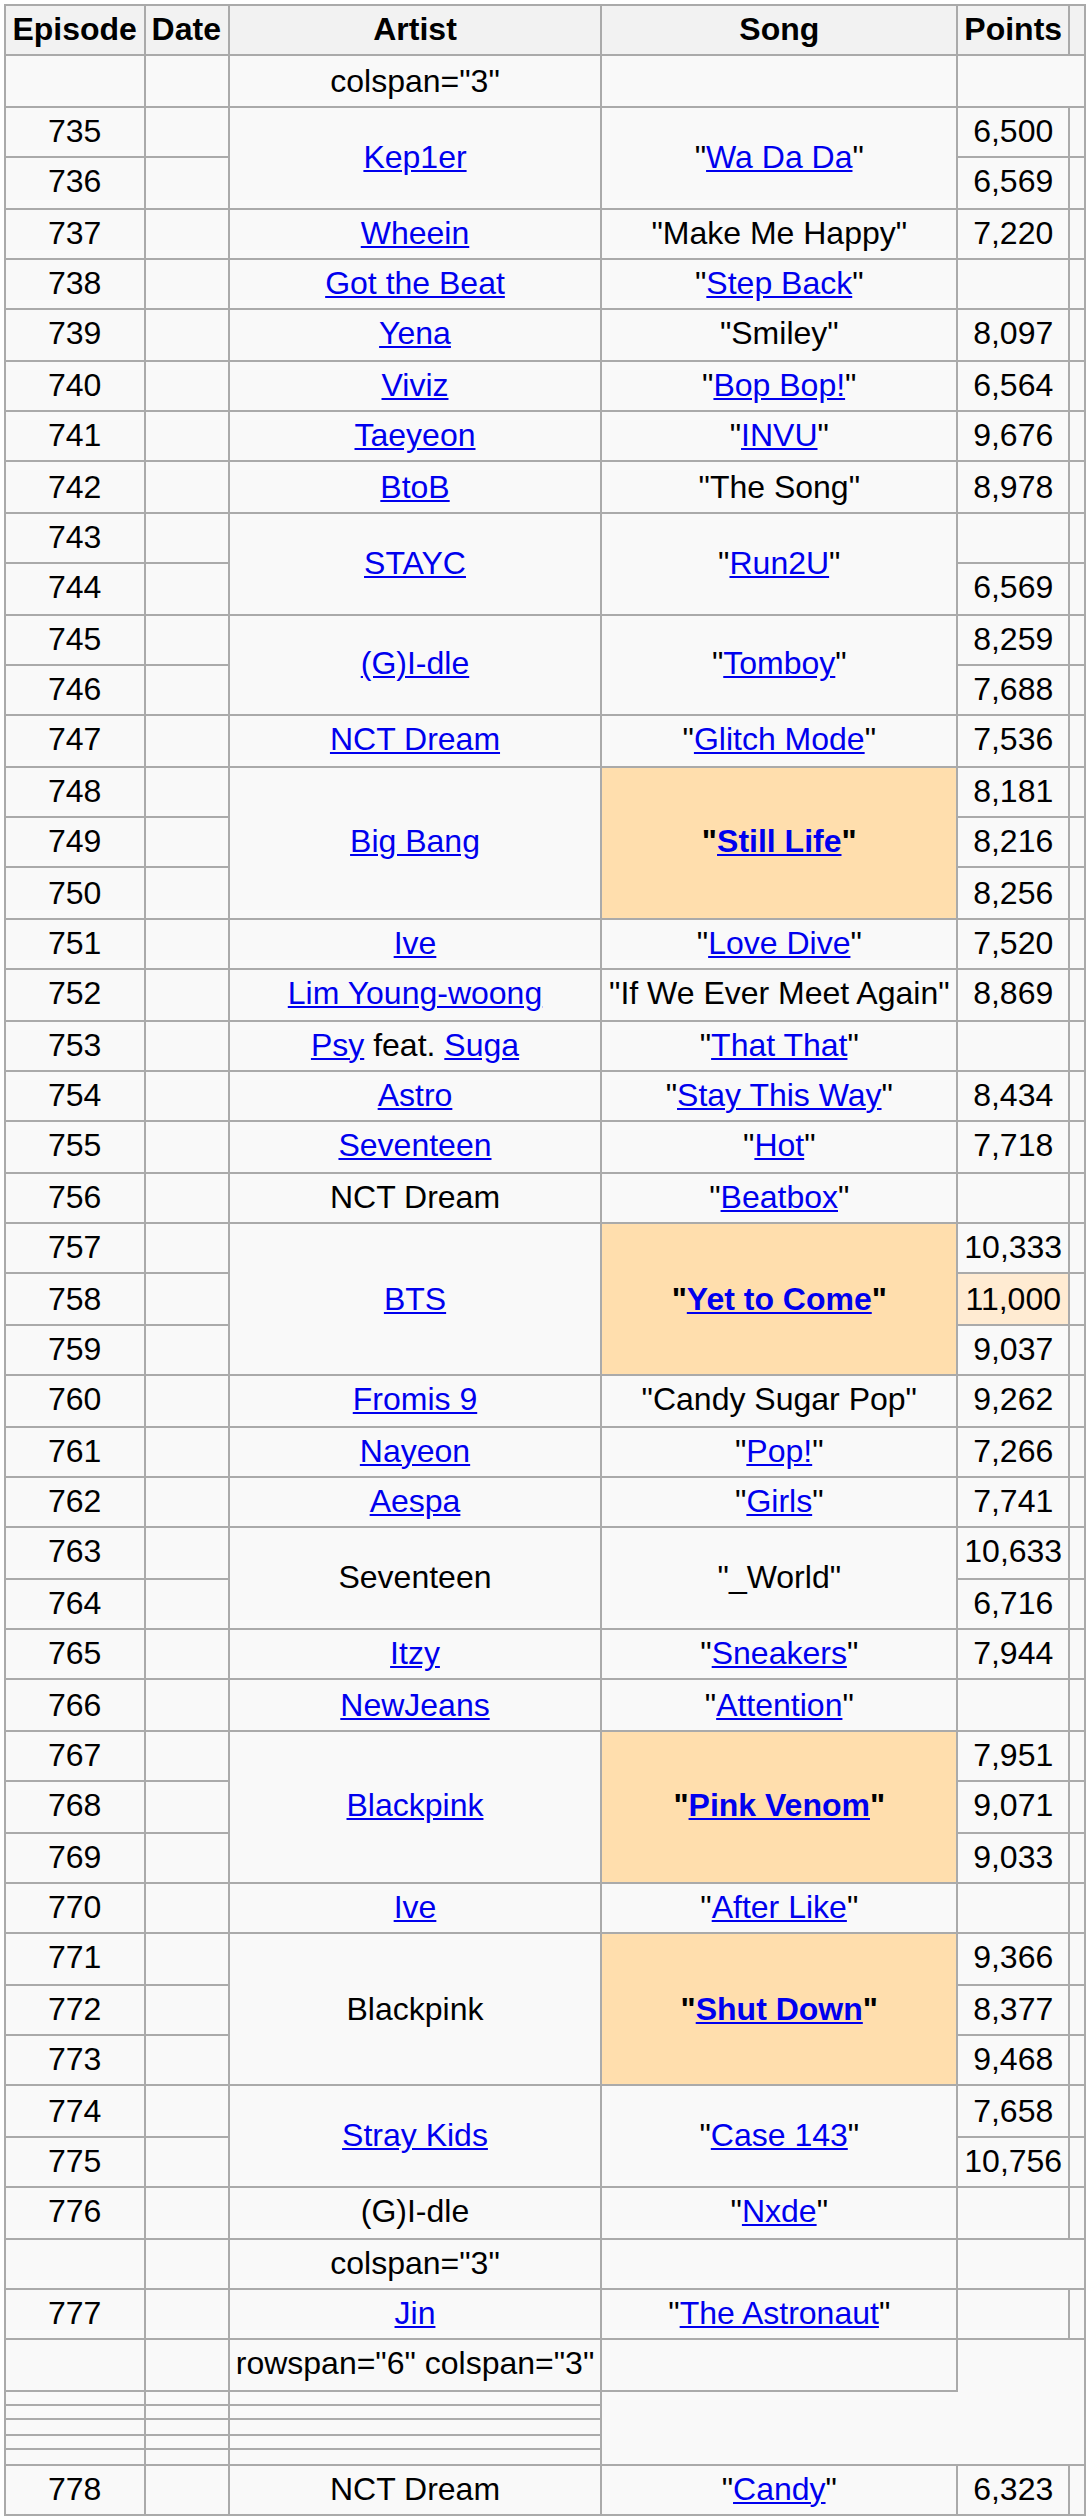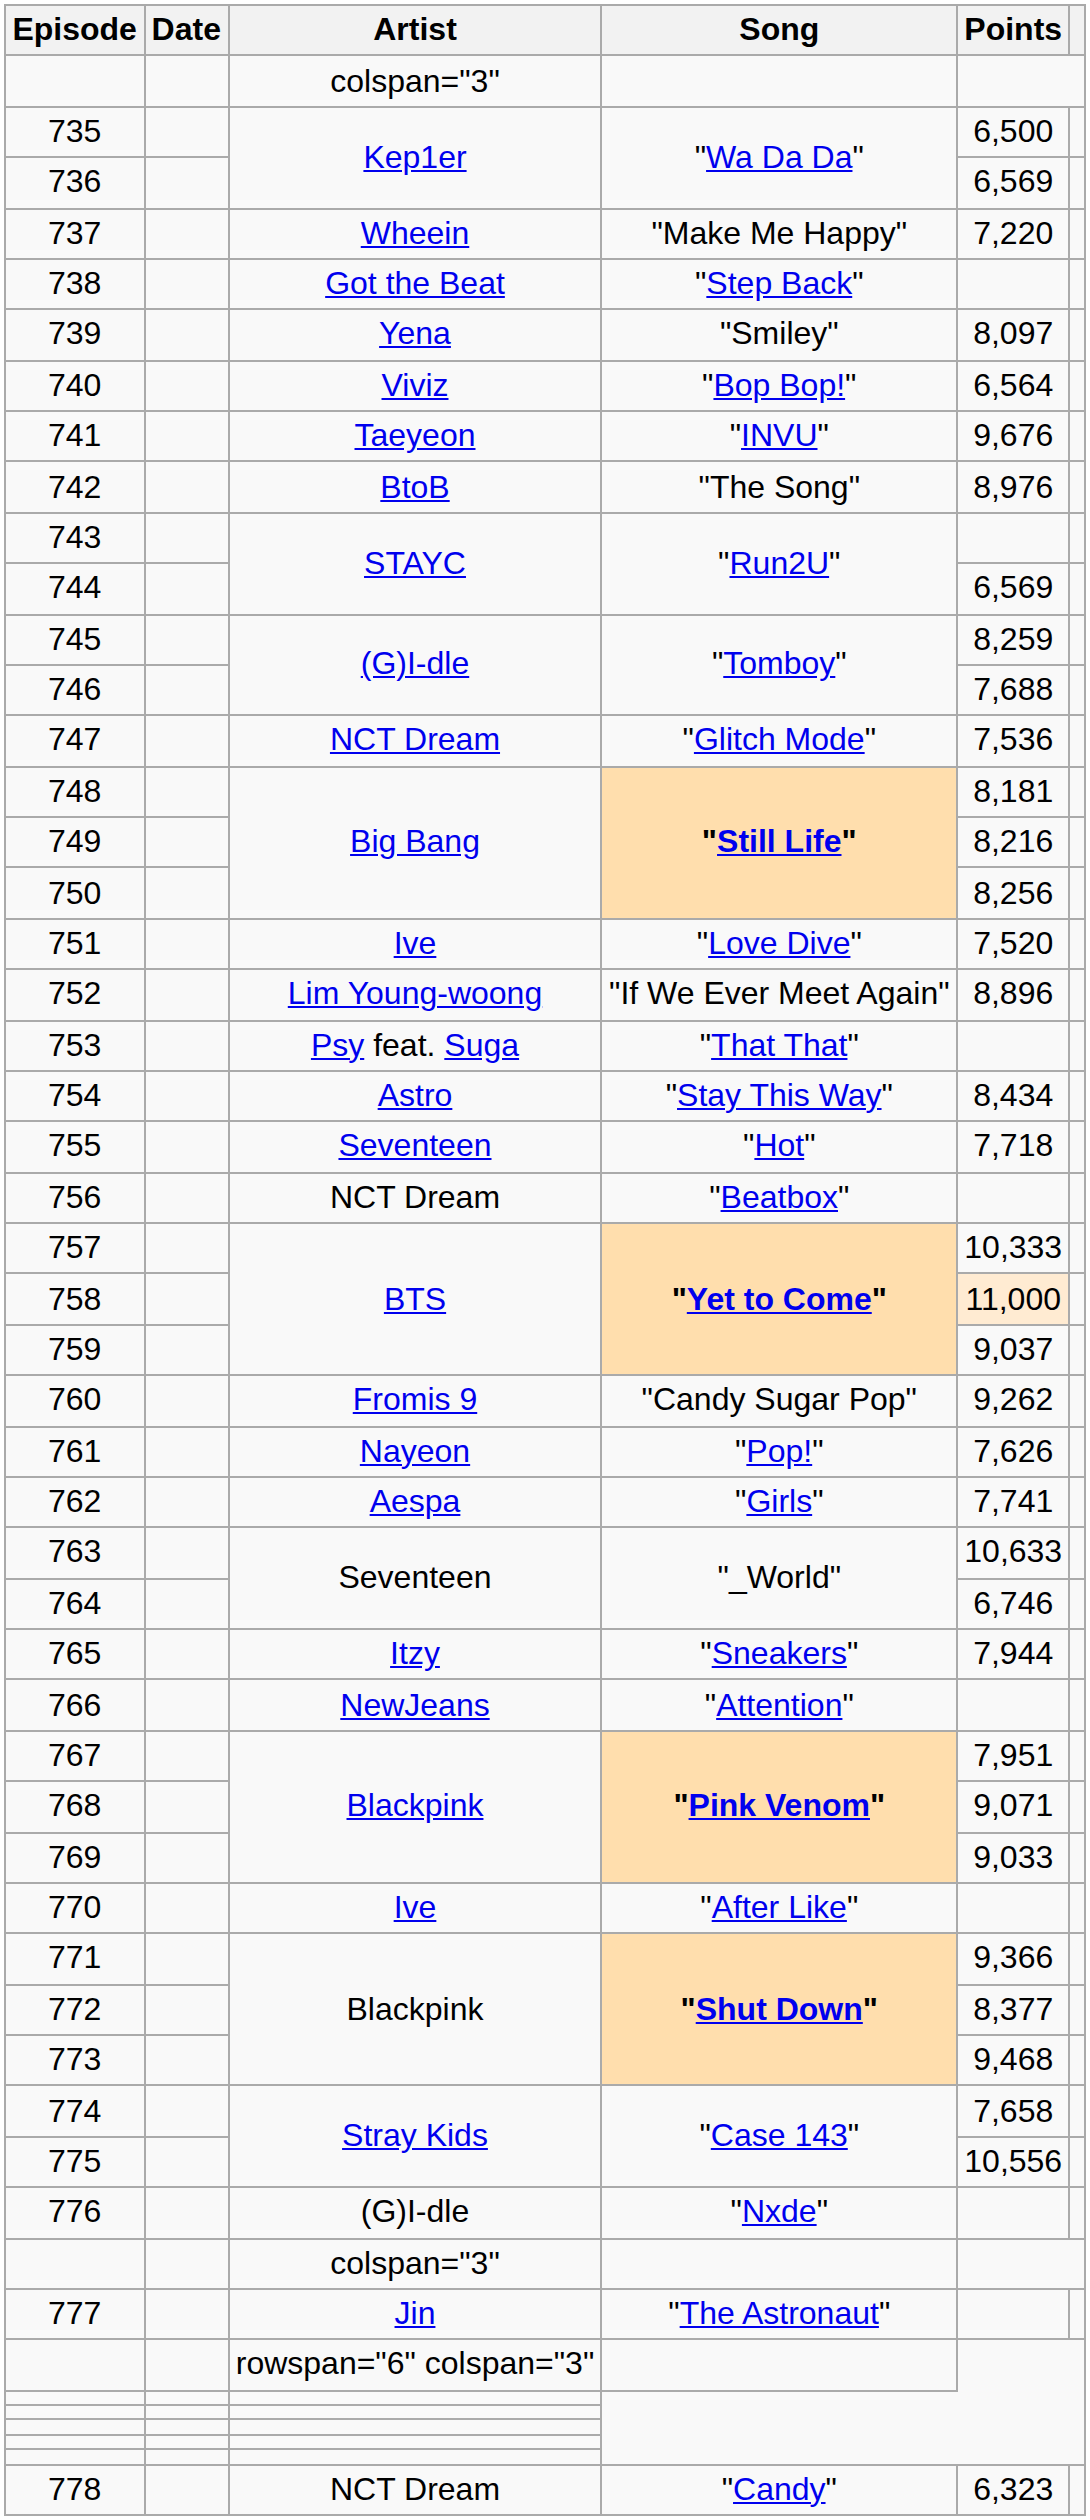(1013, 486) 8,978 -> (1013, 486) 8,976
(1013, 994) 8,869 -> (1013, 994) 8,896
(1013, 1450) 7,266 -> (1013, 1450) 7,626
(1013, 1603) 6,716 -> (1013, 1603) 6,746
(1013, 2161) 10,756 -> (1013, 2161) 10,556
